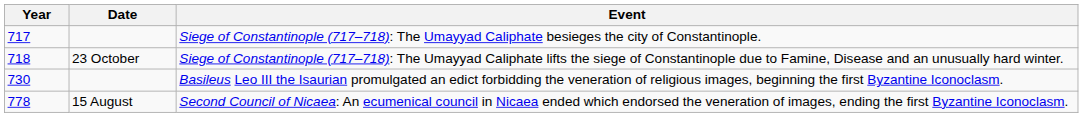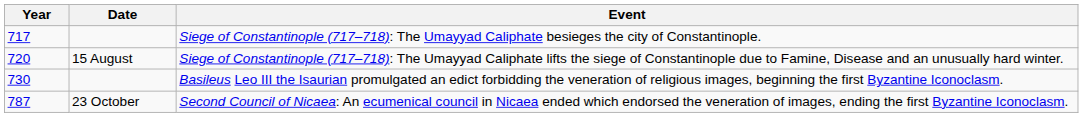(19, 58) 718 -> (19, 58) 720
(106, 58) 23 October -> (102, 58) 15 August
(19, 101) 778 -> (19, 101) 787
(102, 101) 15 August -> (106, 101) 23 October
